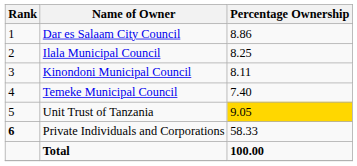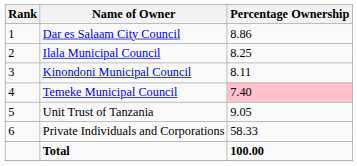(241, 92) no background -> (241, 92) pink background
(241, 111) gold background -> (241, 111) no background
(11, 131) bold -> (11, 131) normal
